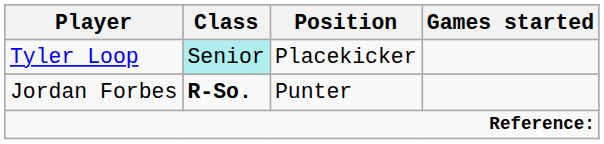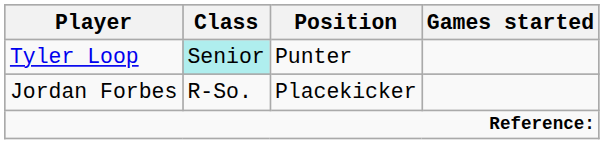(346, 57) Placekicker -> (314, 57) Punter
(220, 92) bold -> (220, 92) normal
(314, 92) Punter -> (346, 92) Placekicker
